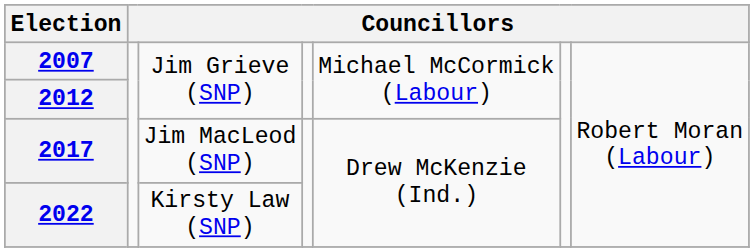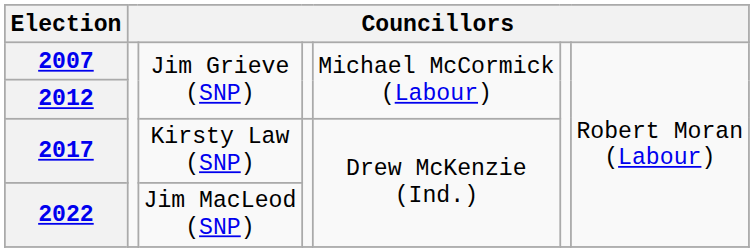(220, 150) Jim MacLeod (SNP) -> (220, 150) Kirsty Law (SNP)
(220, 215) Kirsty Law (SNP) -> (220, 215) Jim MacLeod (SNP)
